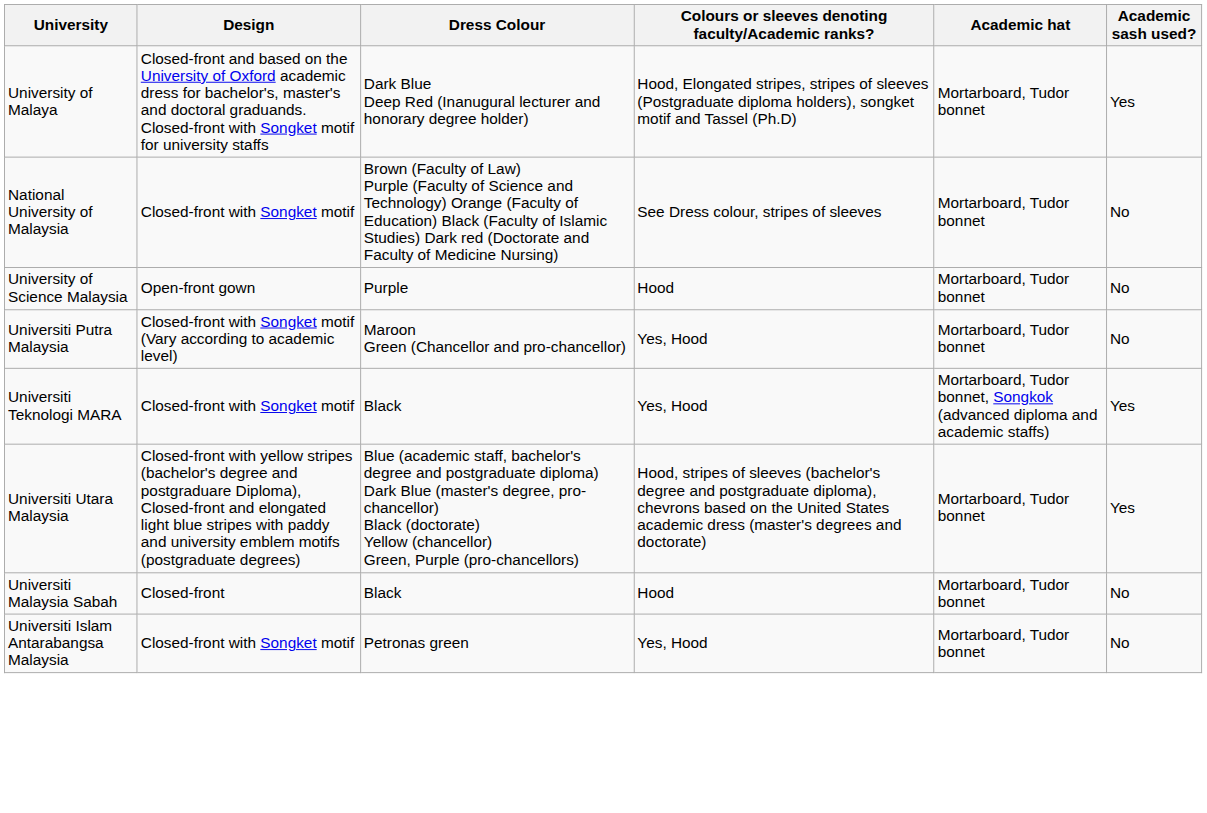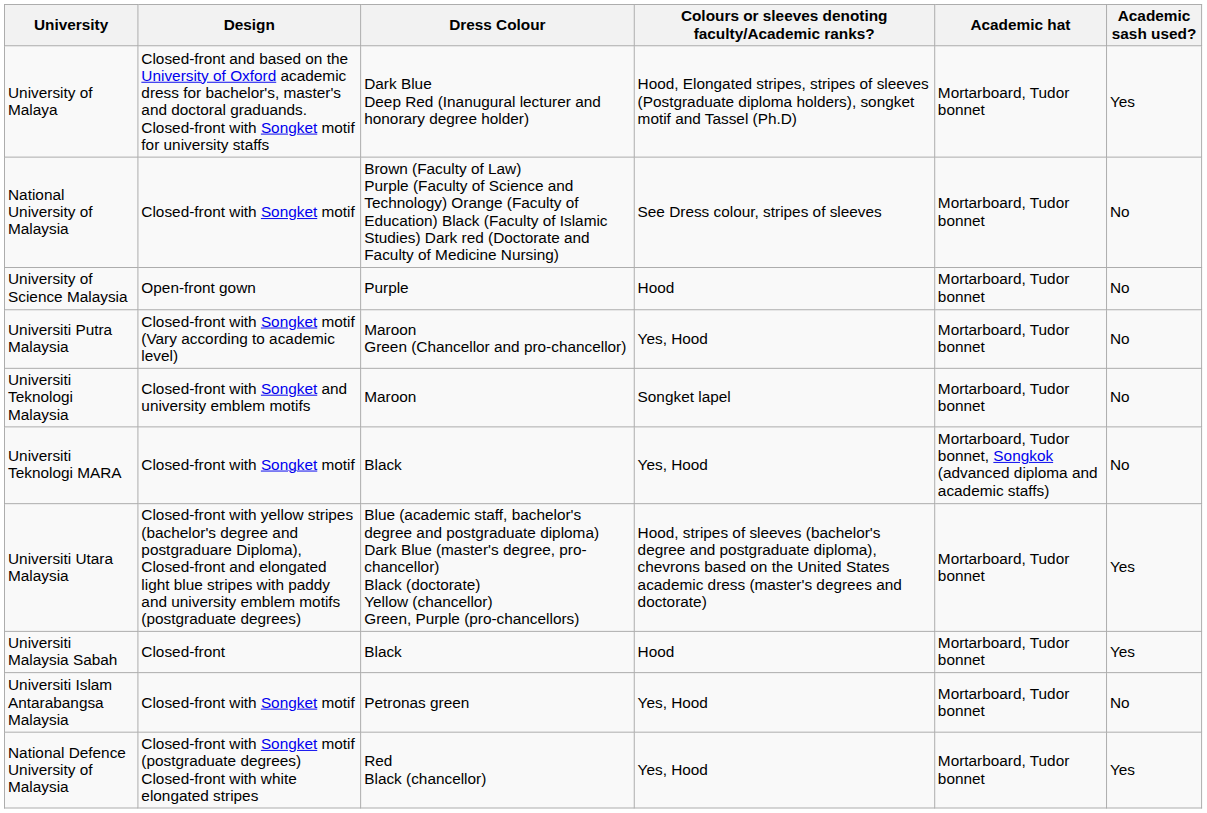+ row: (40, 397)
(1123, 406) Yes -> (1120, 465) No
(1120, 593) No -> (1123, 652) Yes
+ row: (67, 770)
